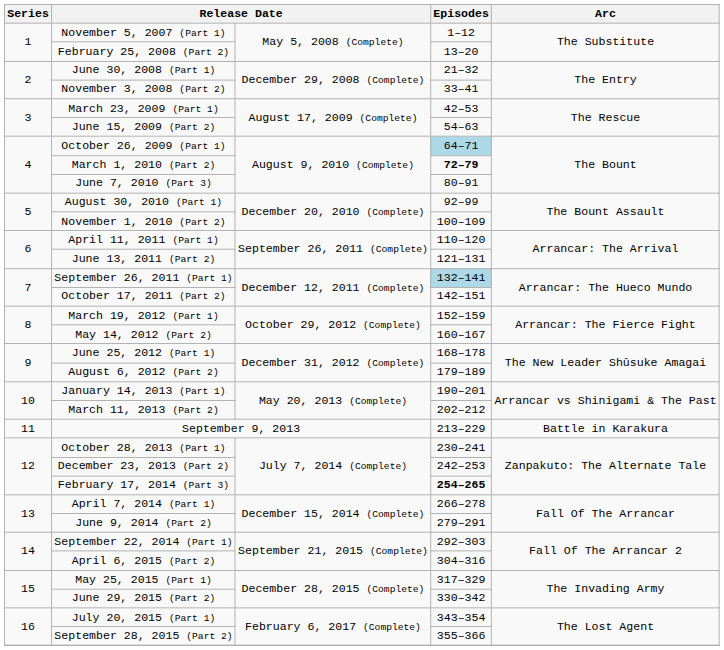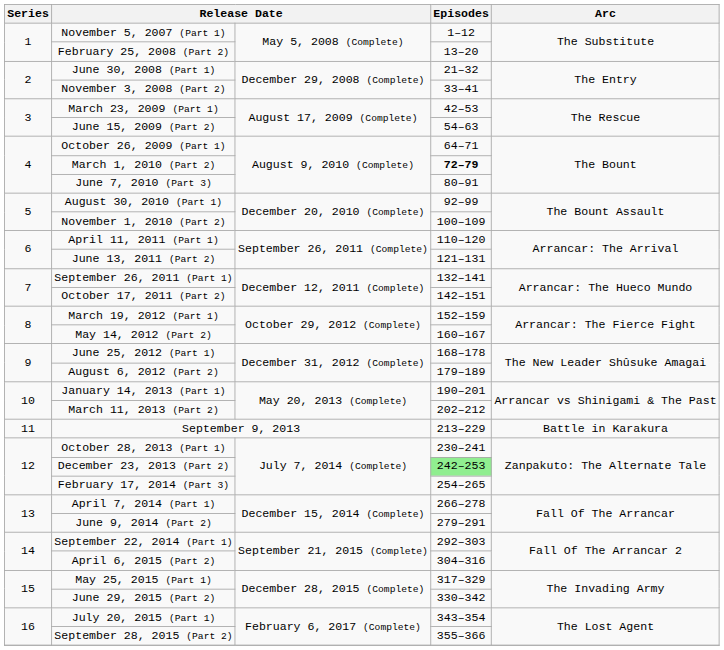(461, 146) lightblue background -> (461, 146) no background
(461, 278) lightblue background -> (461, 278) no background
(461, 466) no background -> (461, 466) lightgreen background
(461, 485) bold -> (461, 485) normal
